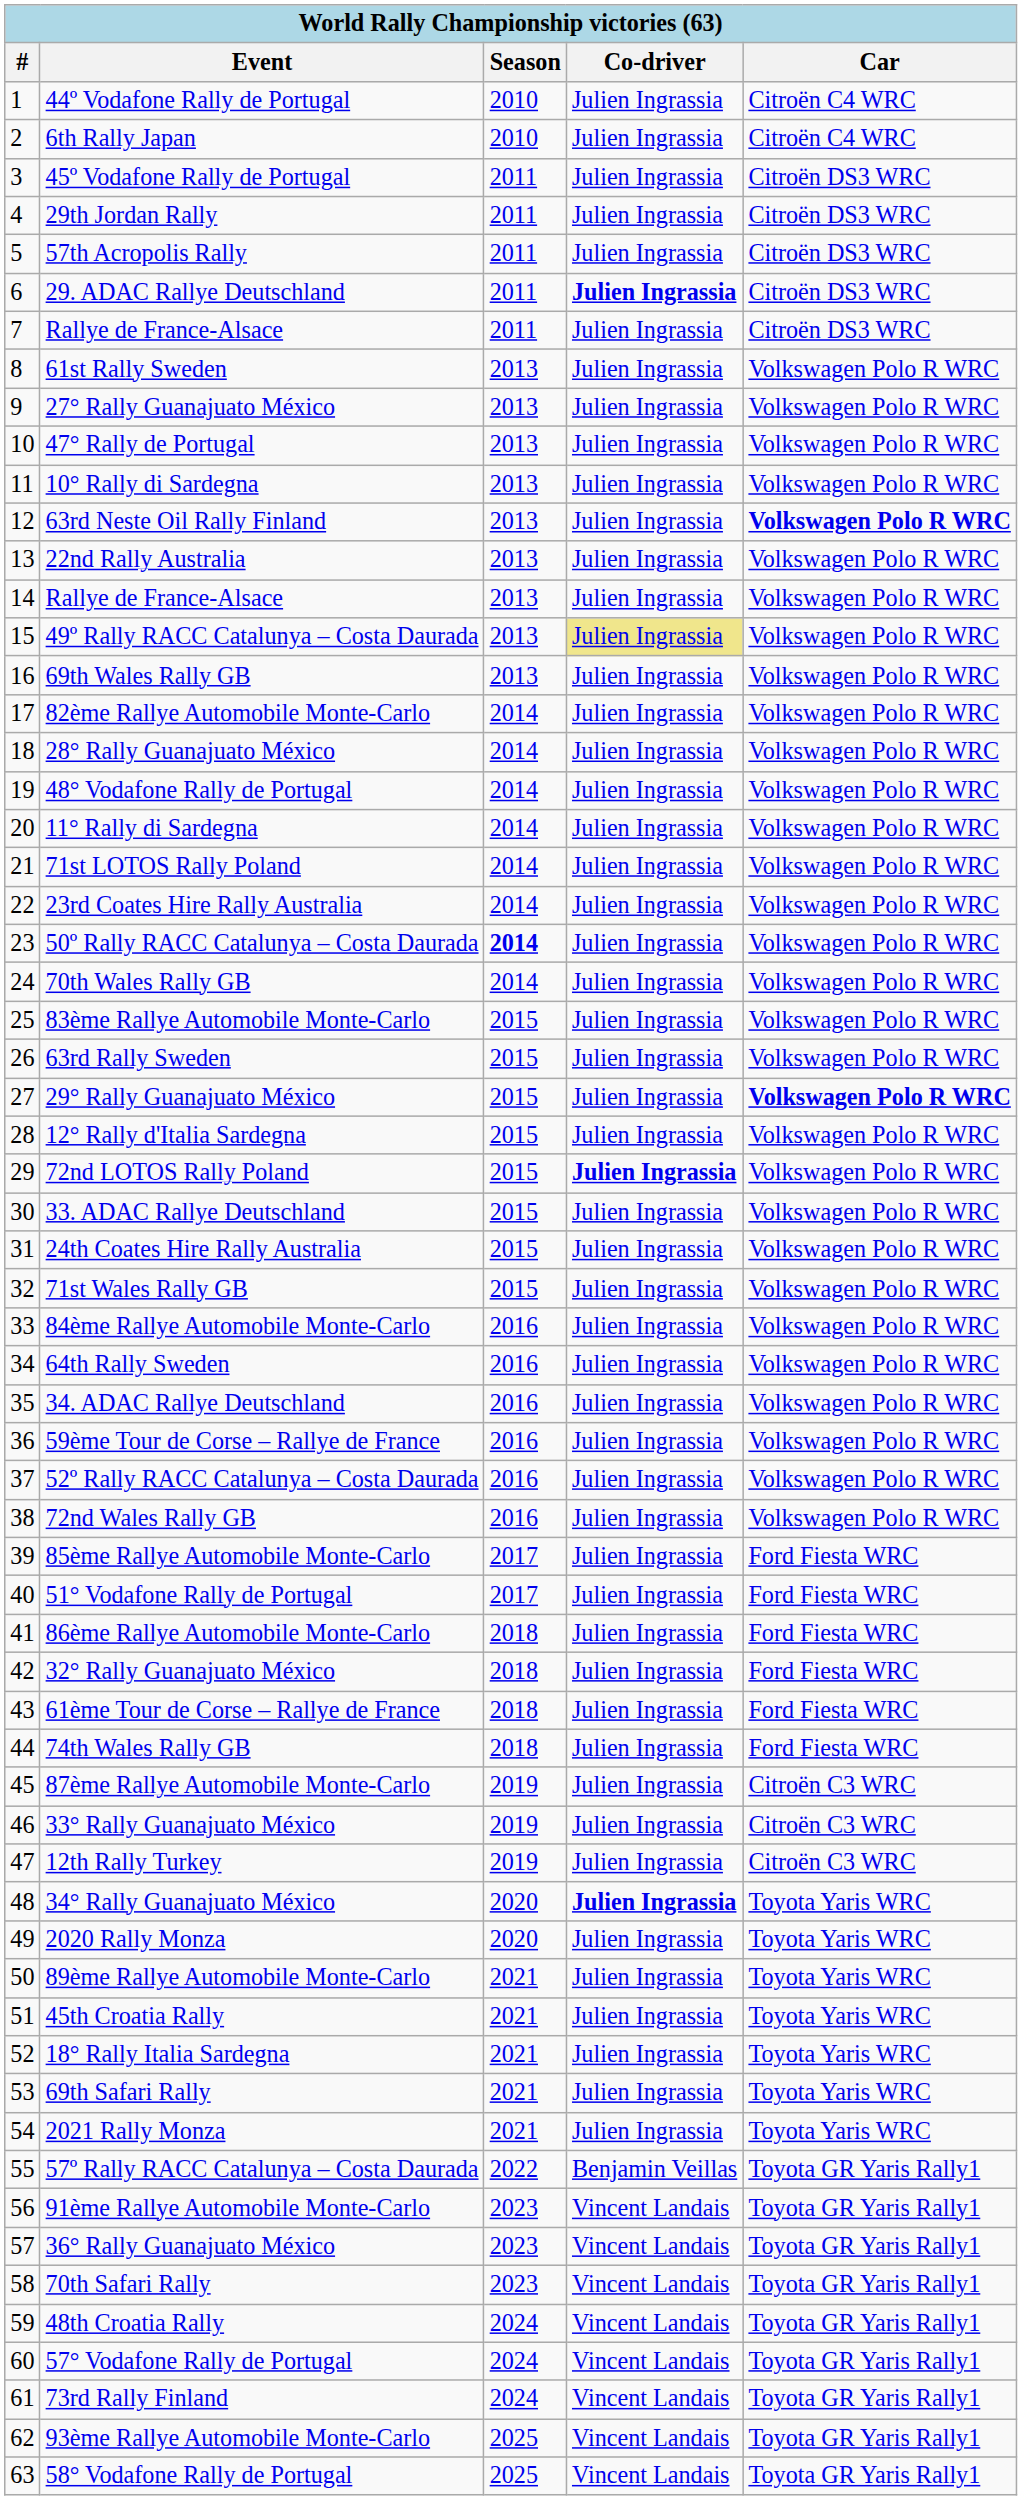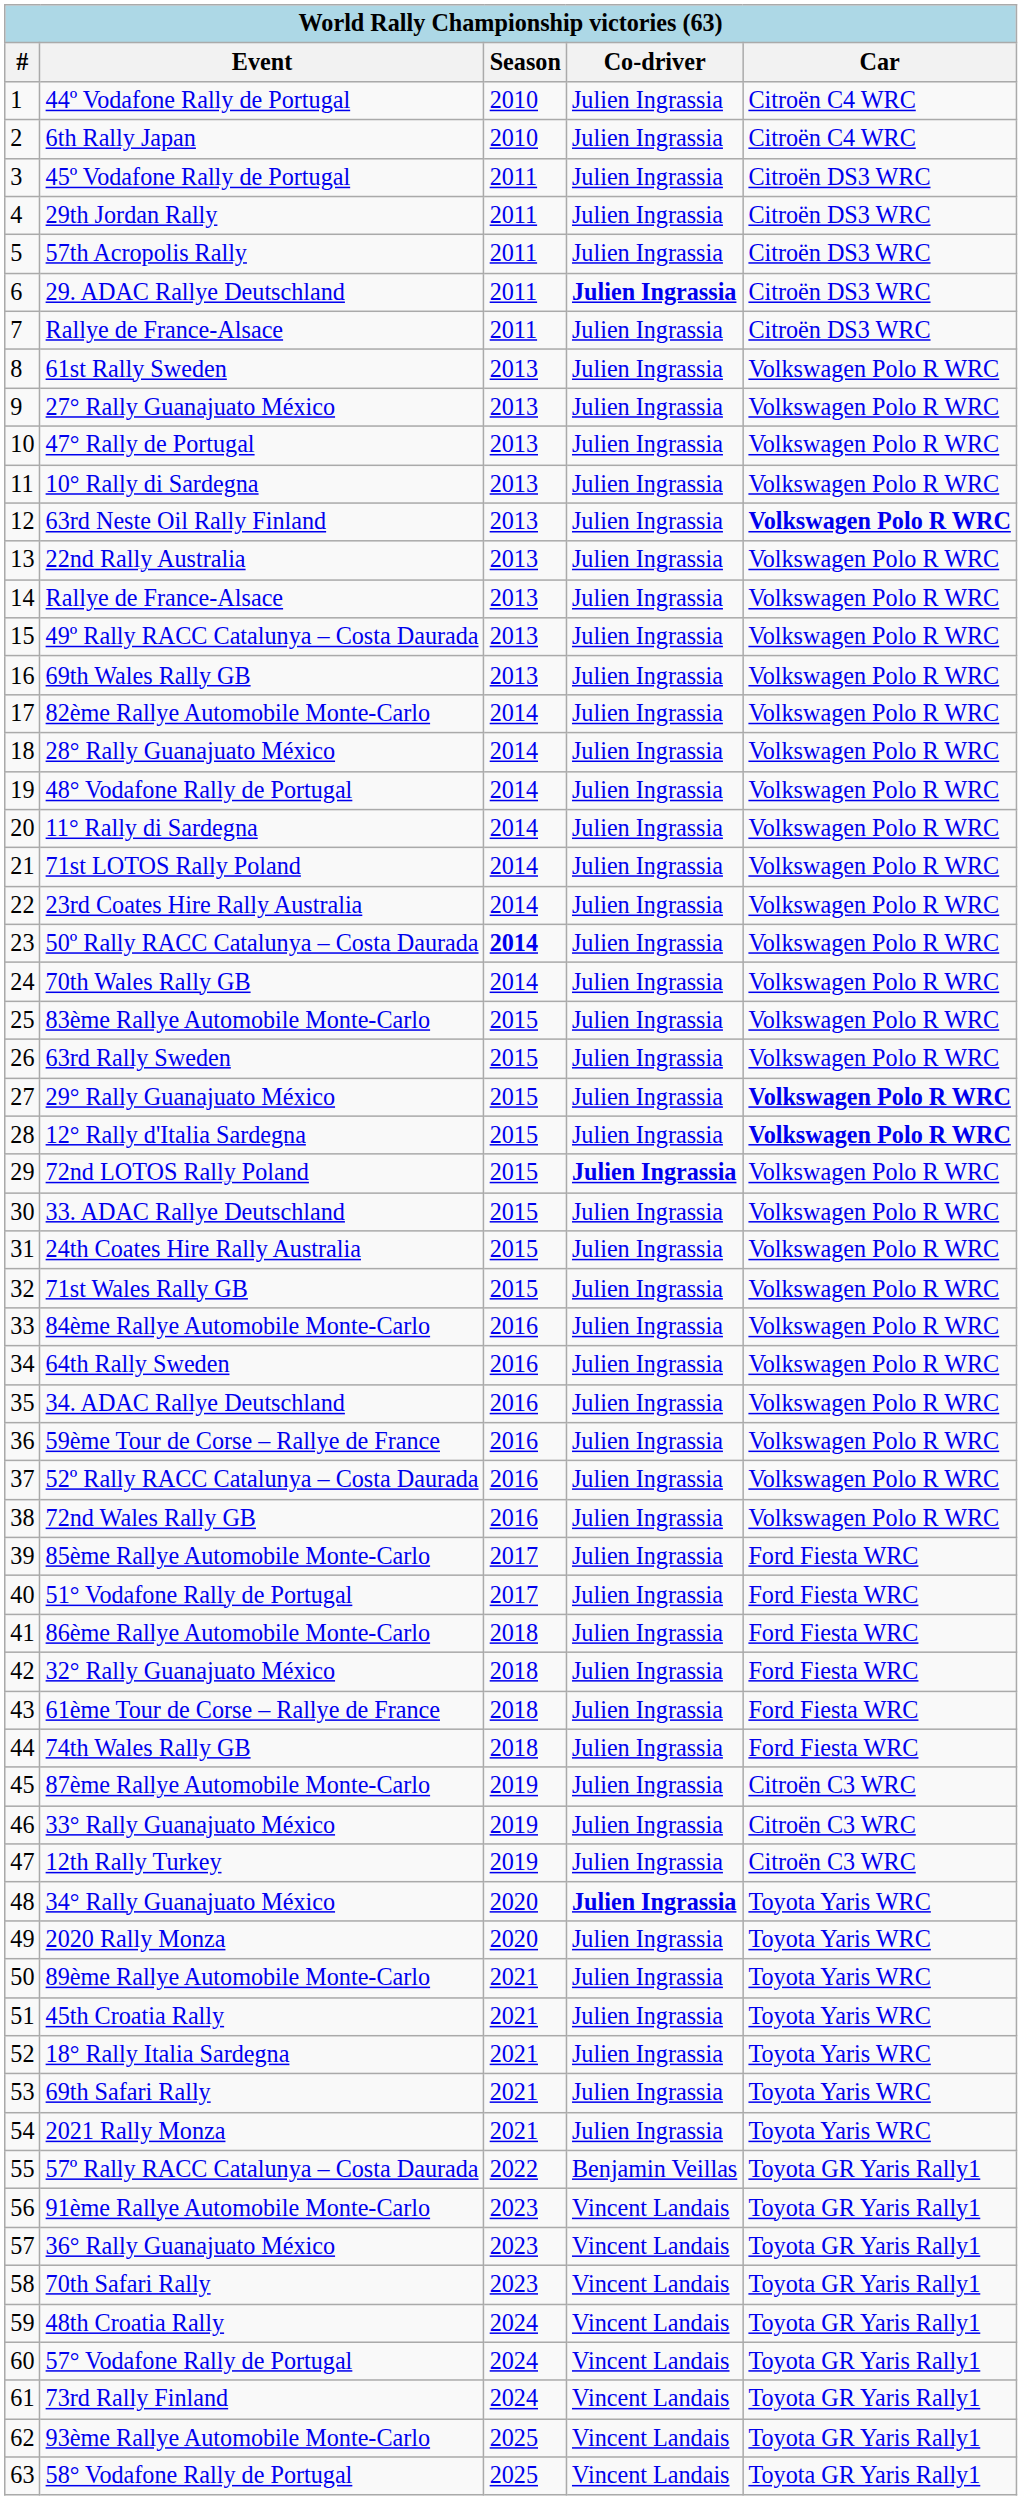(647, 636) khaki background -> (647, 636) no background
(874, 1134) normal -> (880, 1134) bold
